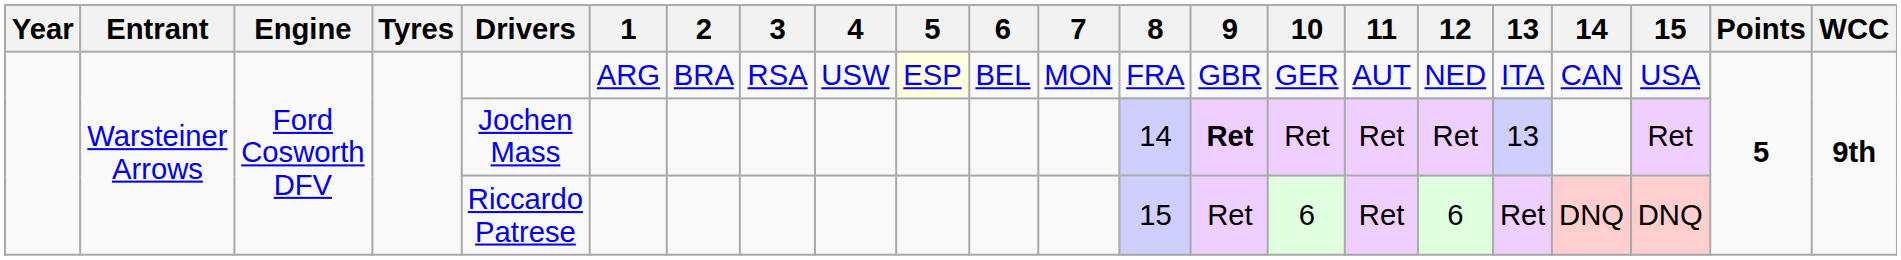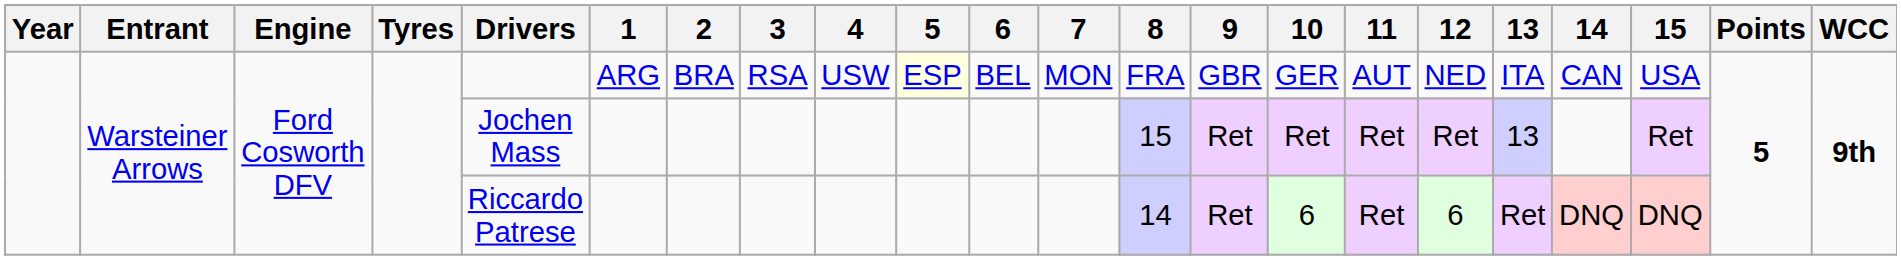(1155, 137) 14 -> (1155, 137) 15
(1230, 137) bold -> (1230, 137) normal
(1155, 216) 15 -> (1155, 216) 14
